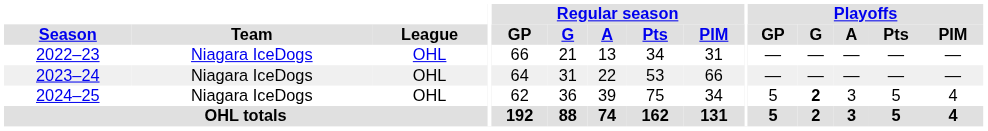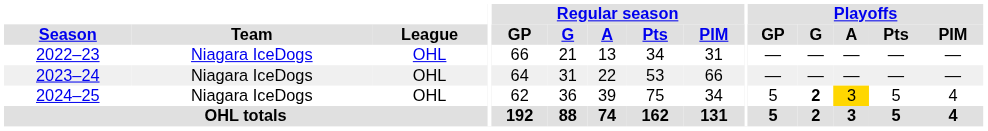(851, 95) no background -> (851, 95) gold background
